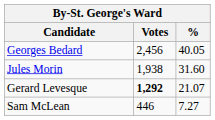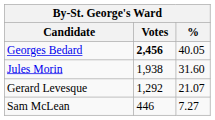(150, 50) normal -> (150, 50) bold
(150, 87) bold -> (150, 87) normal
